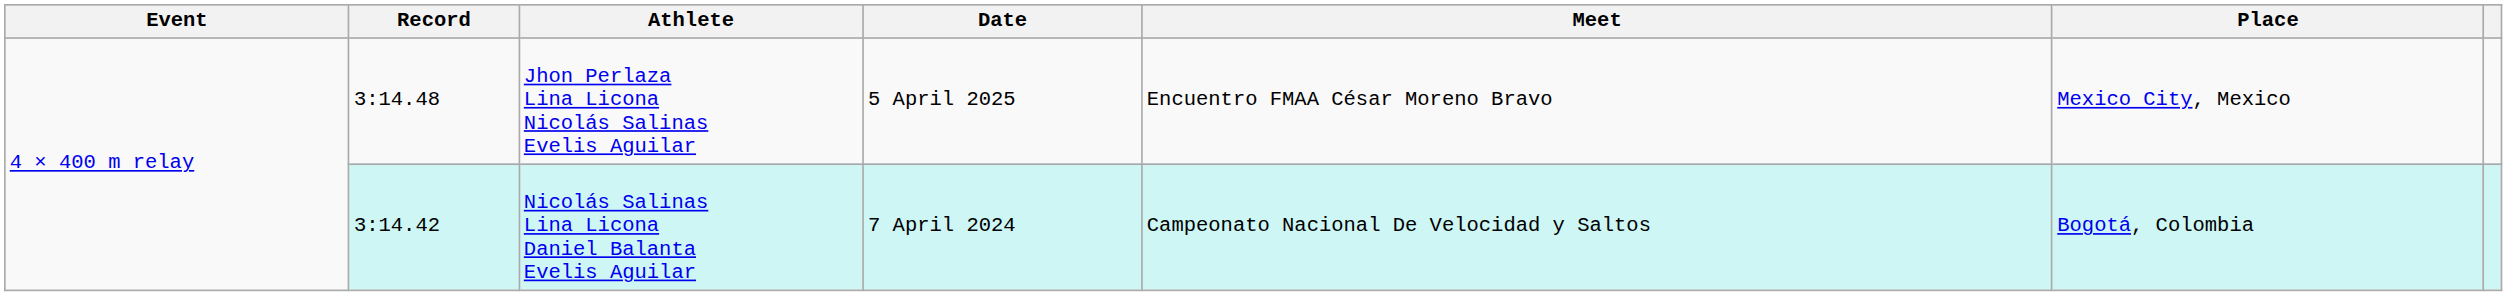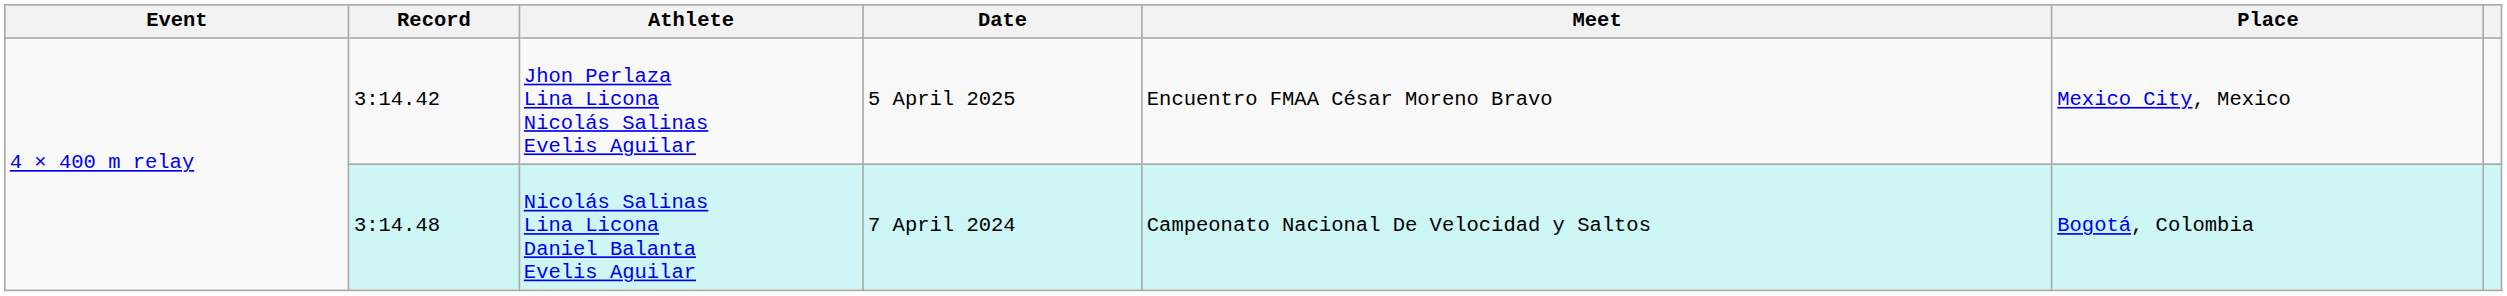(397, 101) 3:14.48 -> (397, 101) 3:14.42
(397, 227) 3:14.42 -> (397, 227) 3:14.48
